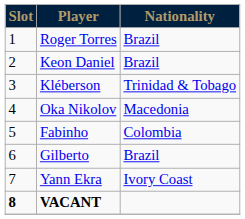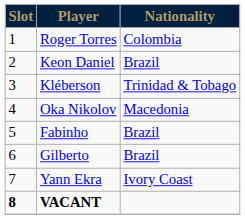(141, 39) Brazil -> (152, 39) Colombia
(152, 132) Colombia -> (141, 132) Brazil
